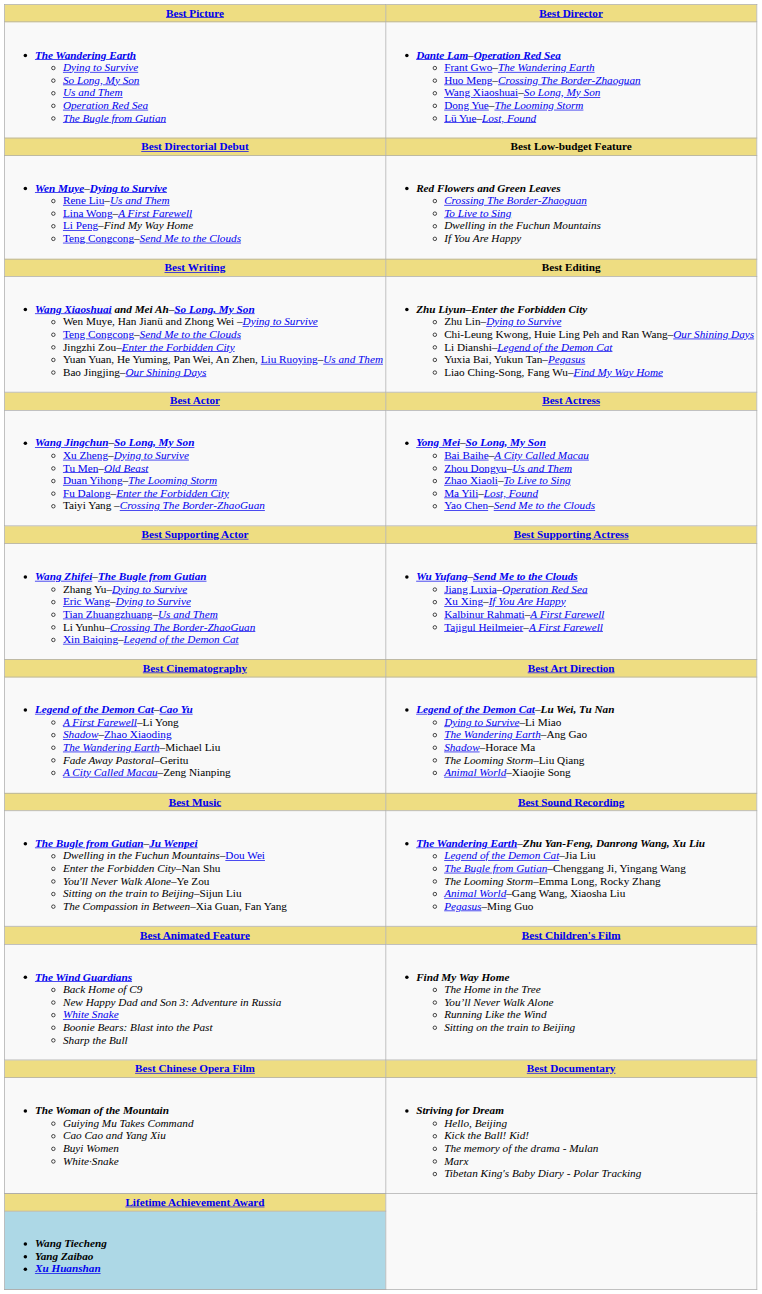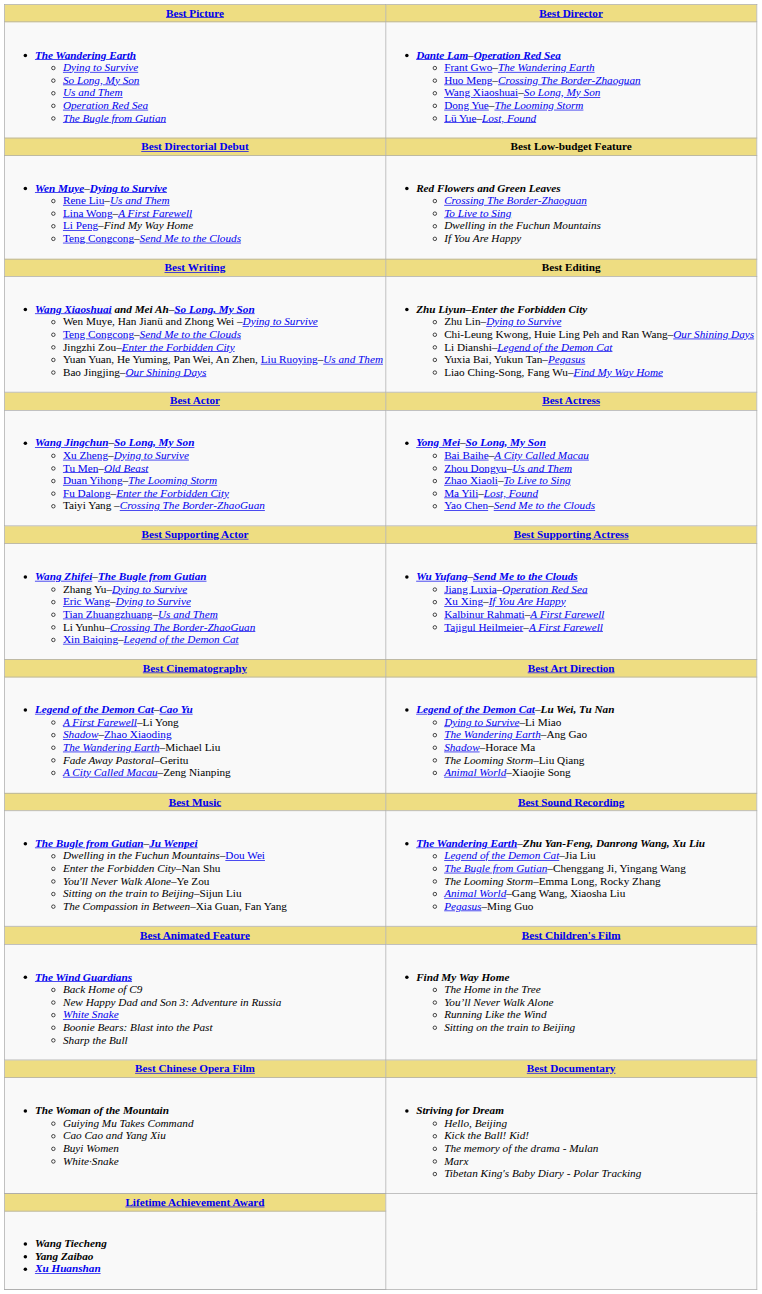(195, 1257) lightblue background -> (195, 1257) no background
